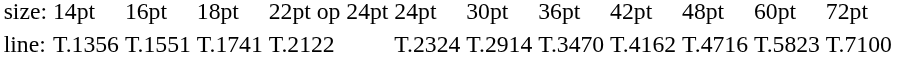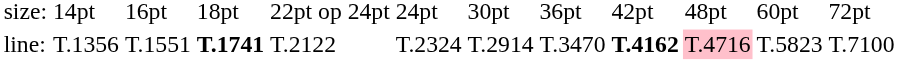(230, 44) normal -> (230, 44) bold
(643, 44) normal -> (645, 44) bold
(715, 44) no background -> (718, 44) pink background
